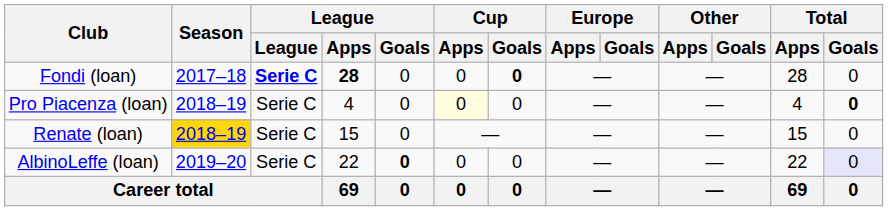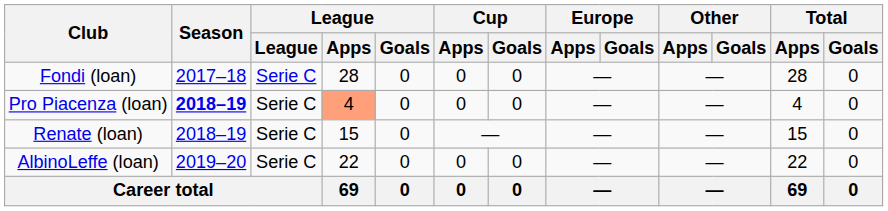(286, 76) bold -> (286, 76) normal
(349, 76) bold -> (349, 76) normal
(517, 76) bold -> (517, 76) normal
(211, 104) normal -> (211, 104) bold
(349, 104) no background -> (349, 104) lightsalmon background
(461, 104) lightyellow background -> (461, 104) no background
(853, 104) bold -> (853, 104) normal
(211, 133) gold background -> (211, 133) no background
(405, 162) bold -> (405, 162) normal
(853, 162) lavender background -> (853, 162) no background
